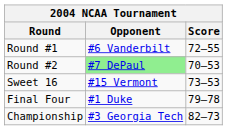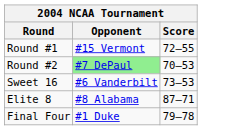(129, 48) #6 Vanderbilt -> (110, 48) #15 Vermont
(123, 82) #15 Vermont -> (117, 82) #6 Vanderbilt
+ row: (29, 99)
- row: (45, 116)
